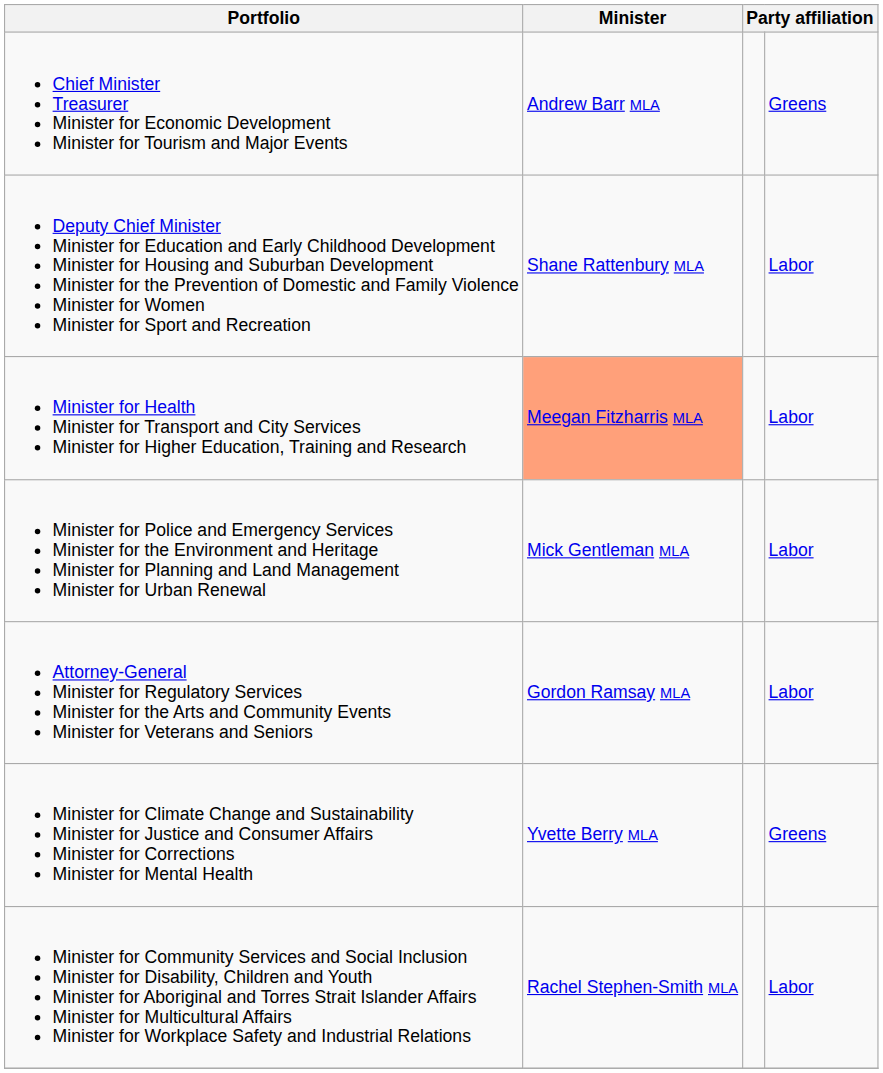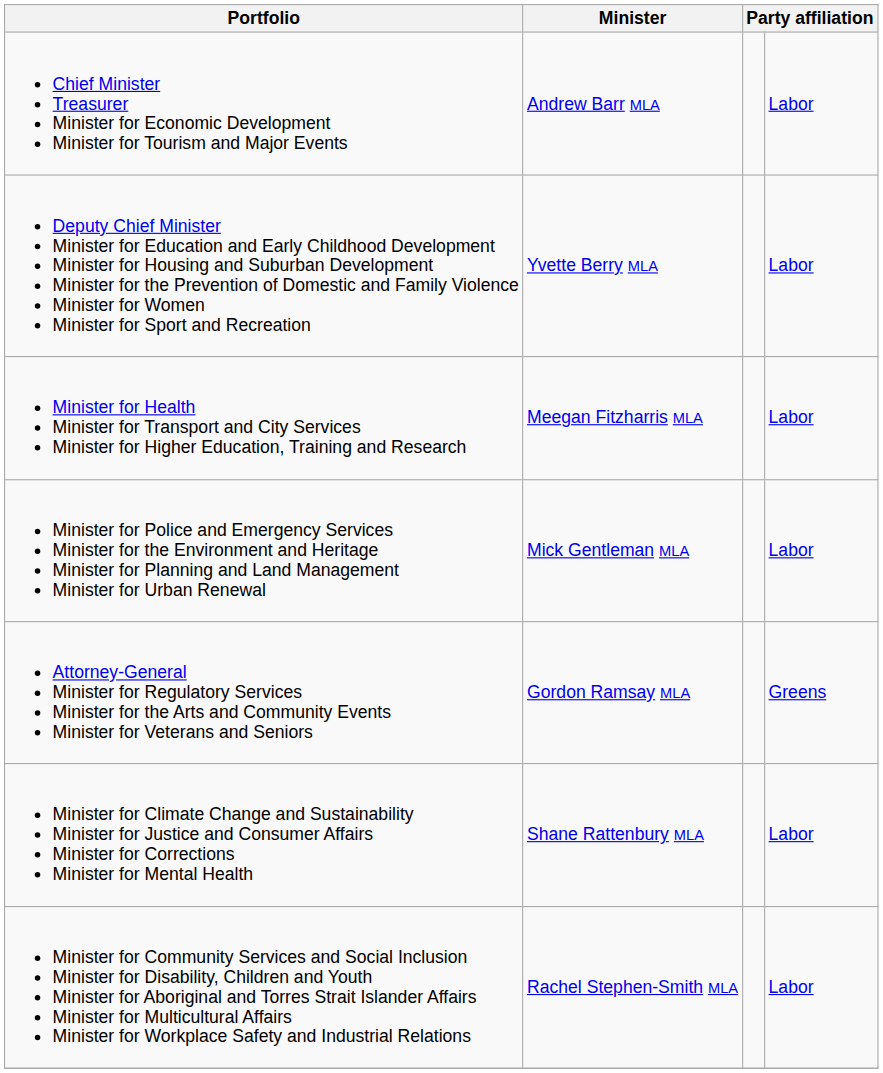(797, 103) Greens -> (791, 103) Labor
(615, 265) Shane Rattenbury MLA -> (592, 265) Yvette Berry MLA
(615, 417) lightsalmon background -> (615, 417) no background
(791, 692) Labor -> (797, 692) Greens
(592, 834) Yvette Berry MLA -> (615, 834) Shane Rattenbury MLA
(797, 834) Greens -> (791, 834) Labor
